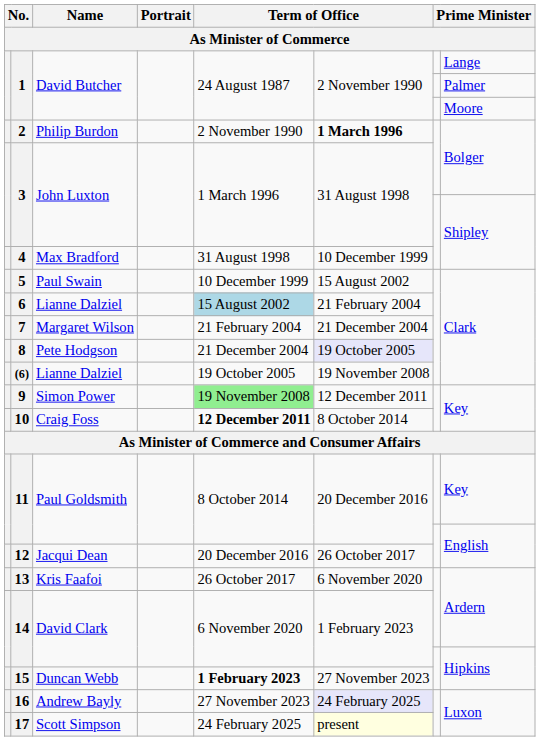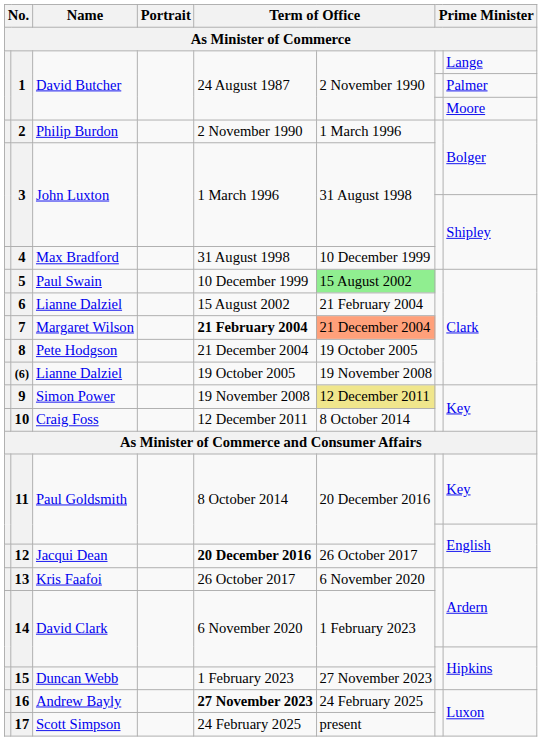(360, 131) bold -> (360, 131) normal
(363, 281) no background -> (366, 281) lightgreen background
(244, 304) lightblue background -> (244, 304) no background
(249, 327) normal -> (252, 327) bold
(373, 327) no background -> (375, 327) lightsalmon background
(366, 350) lavender background -> (368, 350) no background
(254, 396) lightgreen background -> (254, 396) no background
(372, 396) no background -> (375, 396) khaki background
(254, 419) bold -> (253, 419) normal
(253, 555) normal -> (254, 555) bold
(249, 678) bold -> (246, 678) normal
(254, 701) normal -> (255, 701) bold
(369, 701) lavender background -> (371, 701) no background
(338, 724) lightyellow background -> (341, 724) no background
